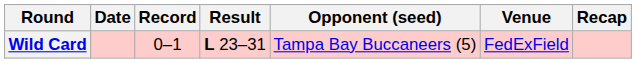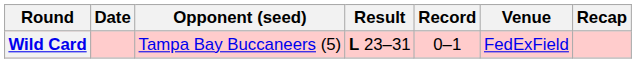columns swapped: (375, 17) <-> (168, 17)
